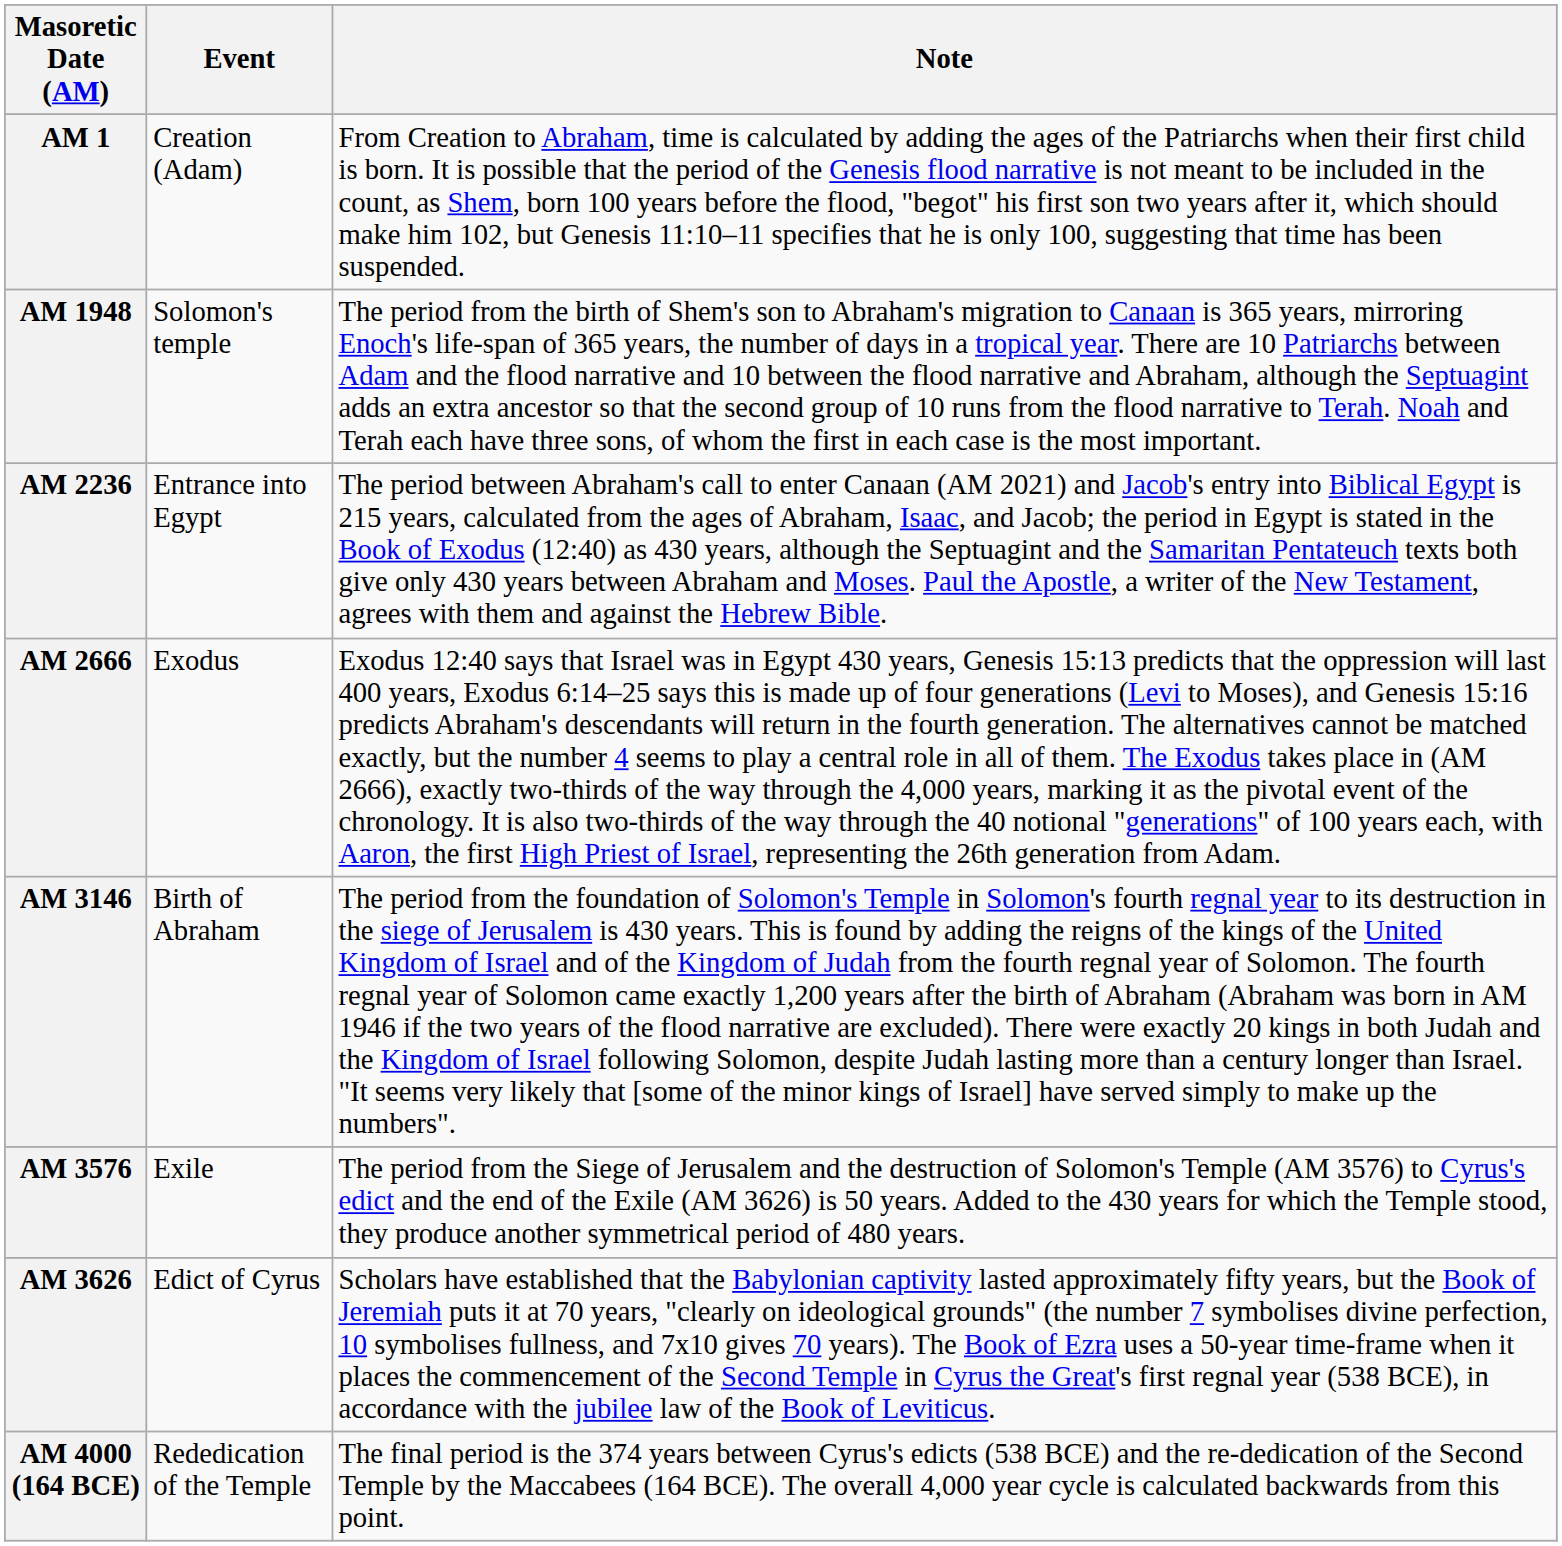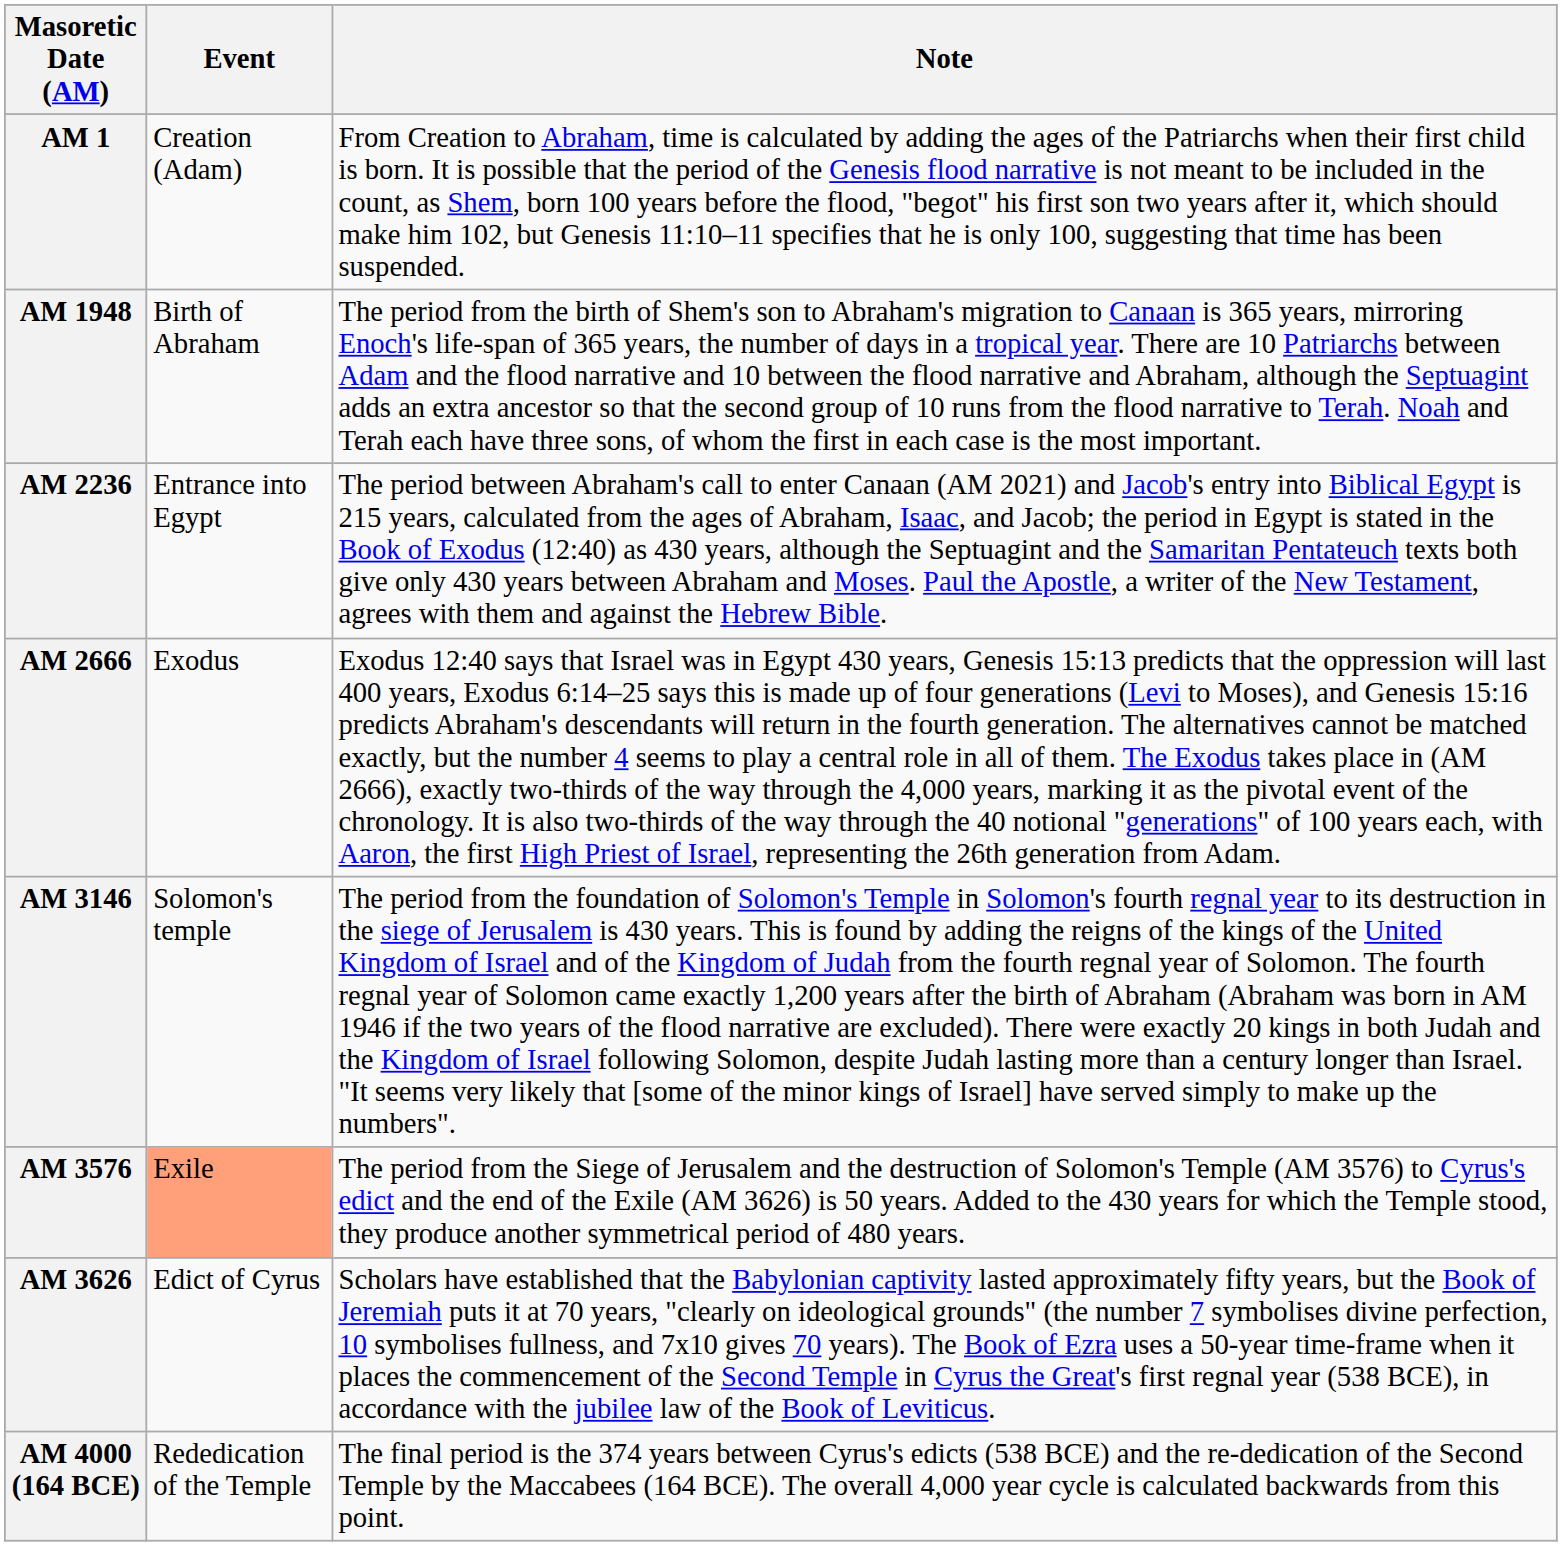(213, 327) Solomon's temple -> (206, 327) Birth of Abraham
(206, 914) Birth of Abraham -> (213, 914) Solomon's temple
(183, 1169) no background -> (183, 1169) lightsalmon background
